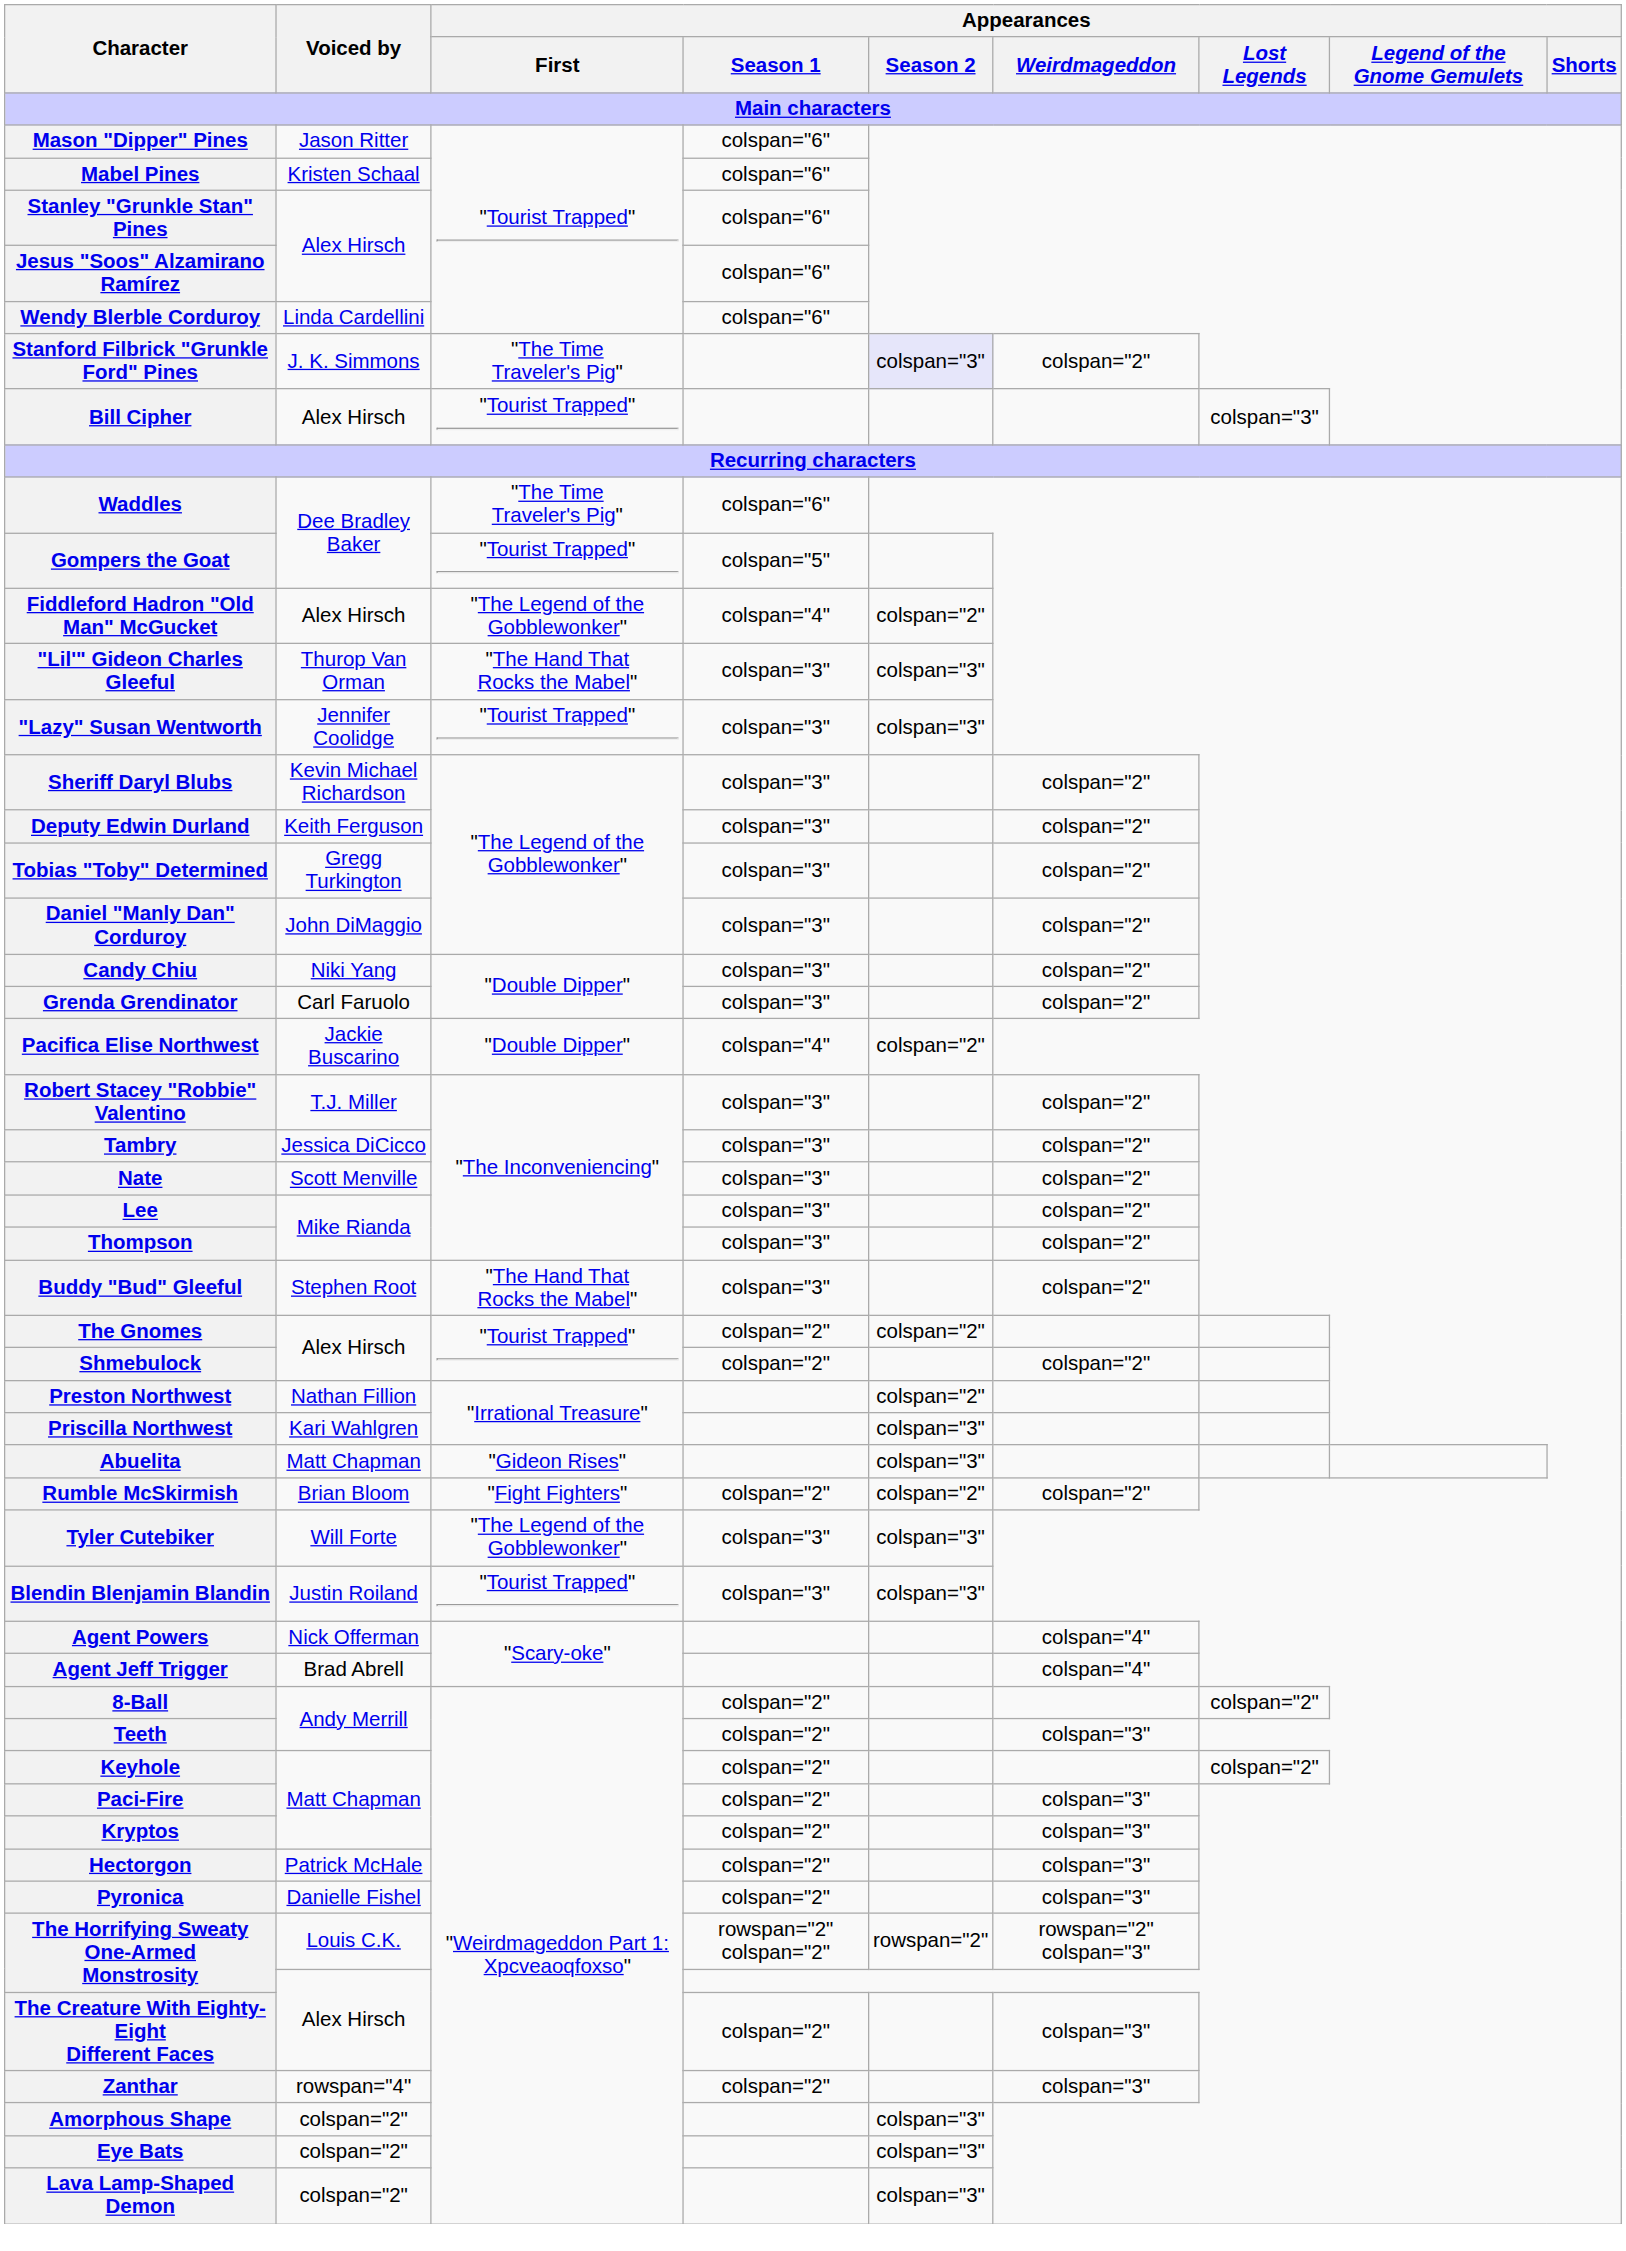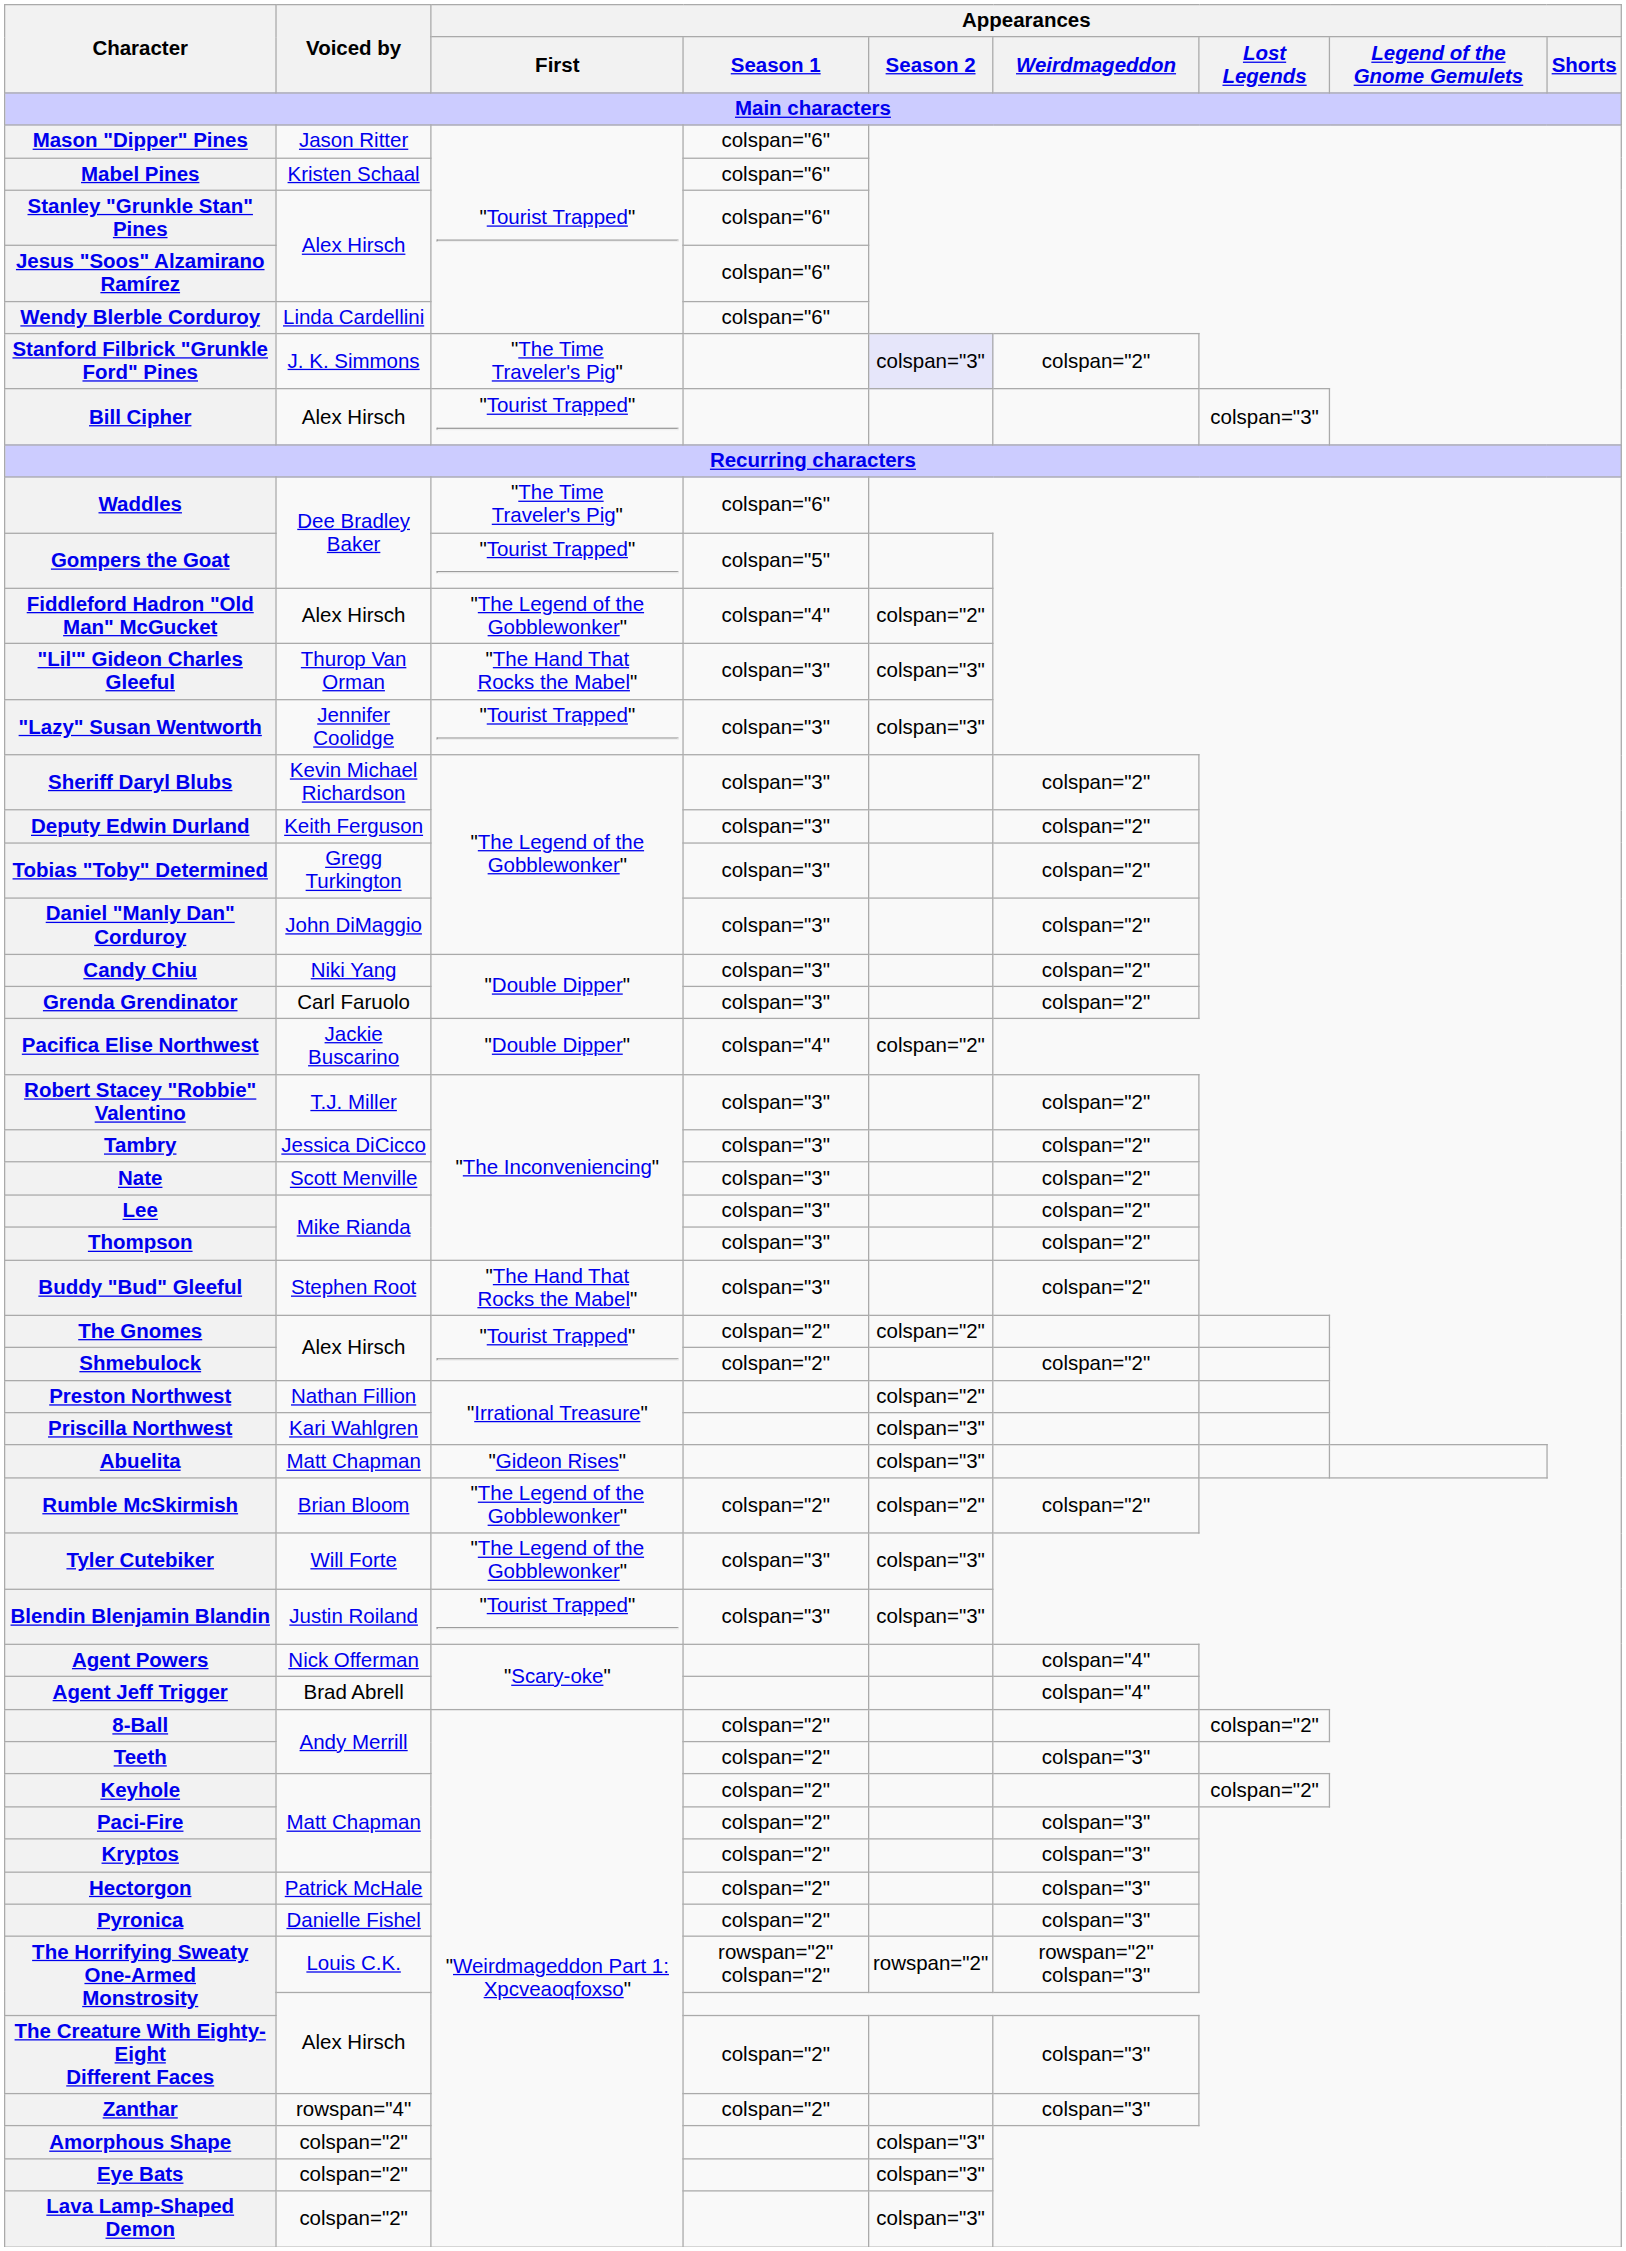(557, 1493) "Fight Fighters" -> (557, 1505) "The Legend of the Gobblewonker"
